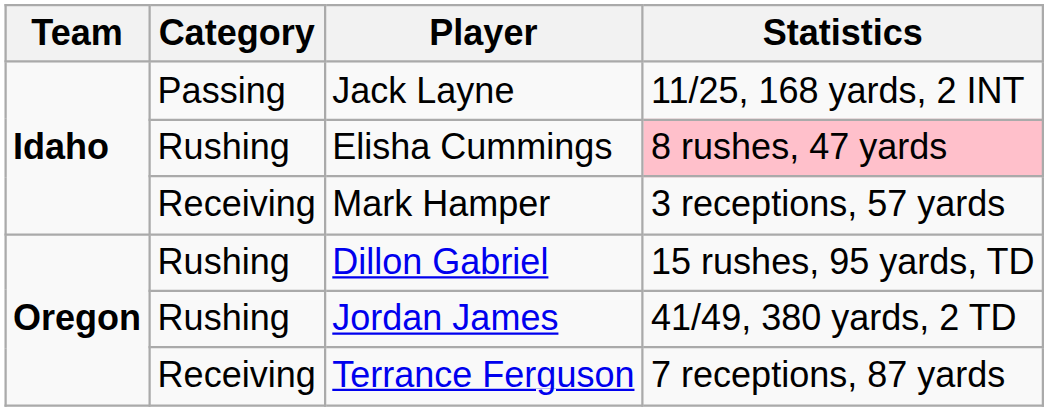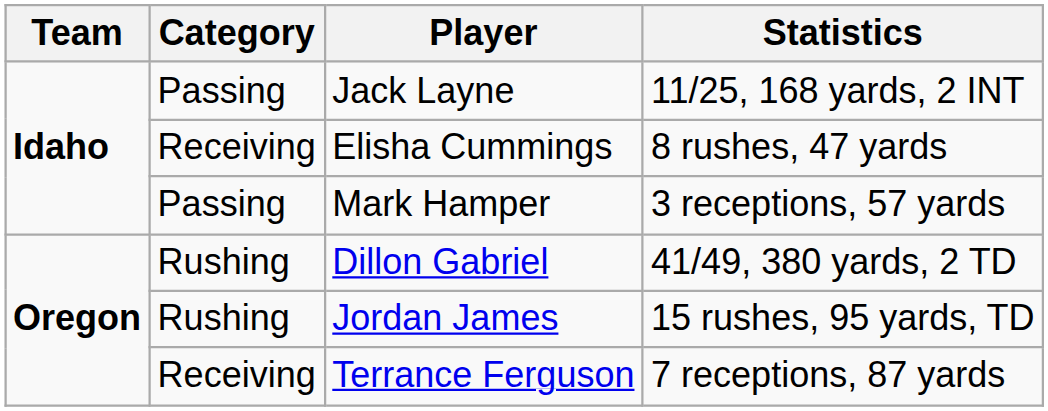(224, 147) Rushing -> (237, 147) Receiving
(799, 147) pink background -> (799, 147) no background
(237, 204) Receiving -> (222, 204) Passing
(843, 261) 15 rushes, 95 yards, TD -> (834, 261) 41/49, 380 yards, 2 TD
(834, 318) 41/49, 380 yards, 2 TD -> (843, 318) 15 rushes, 95 yards, TD
